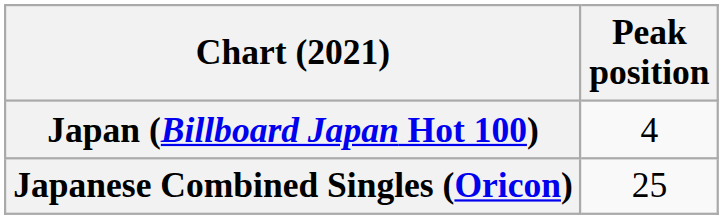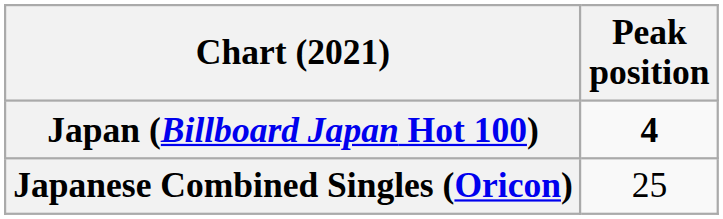(649, 128) normal -> (649, 128) bold
